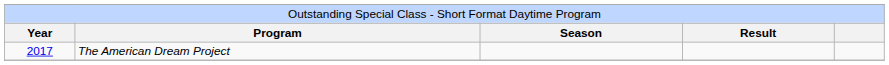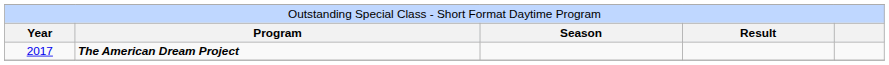(154, 51) normal -> (158, 51) bold
